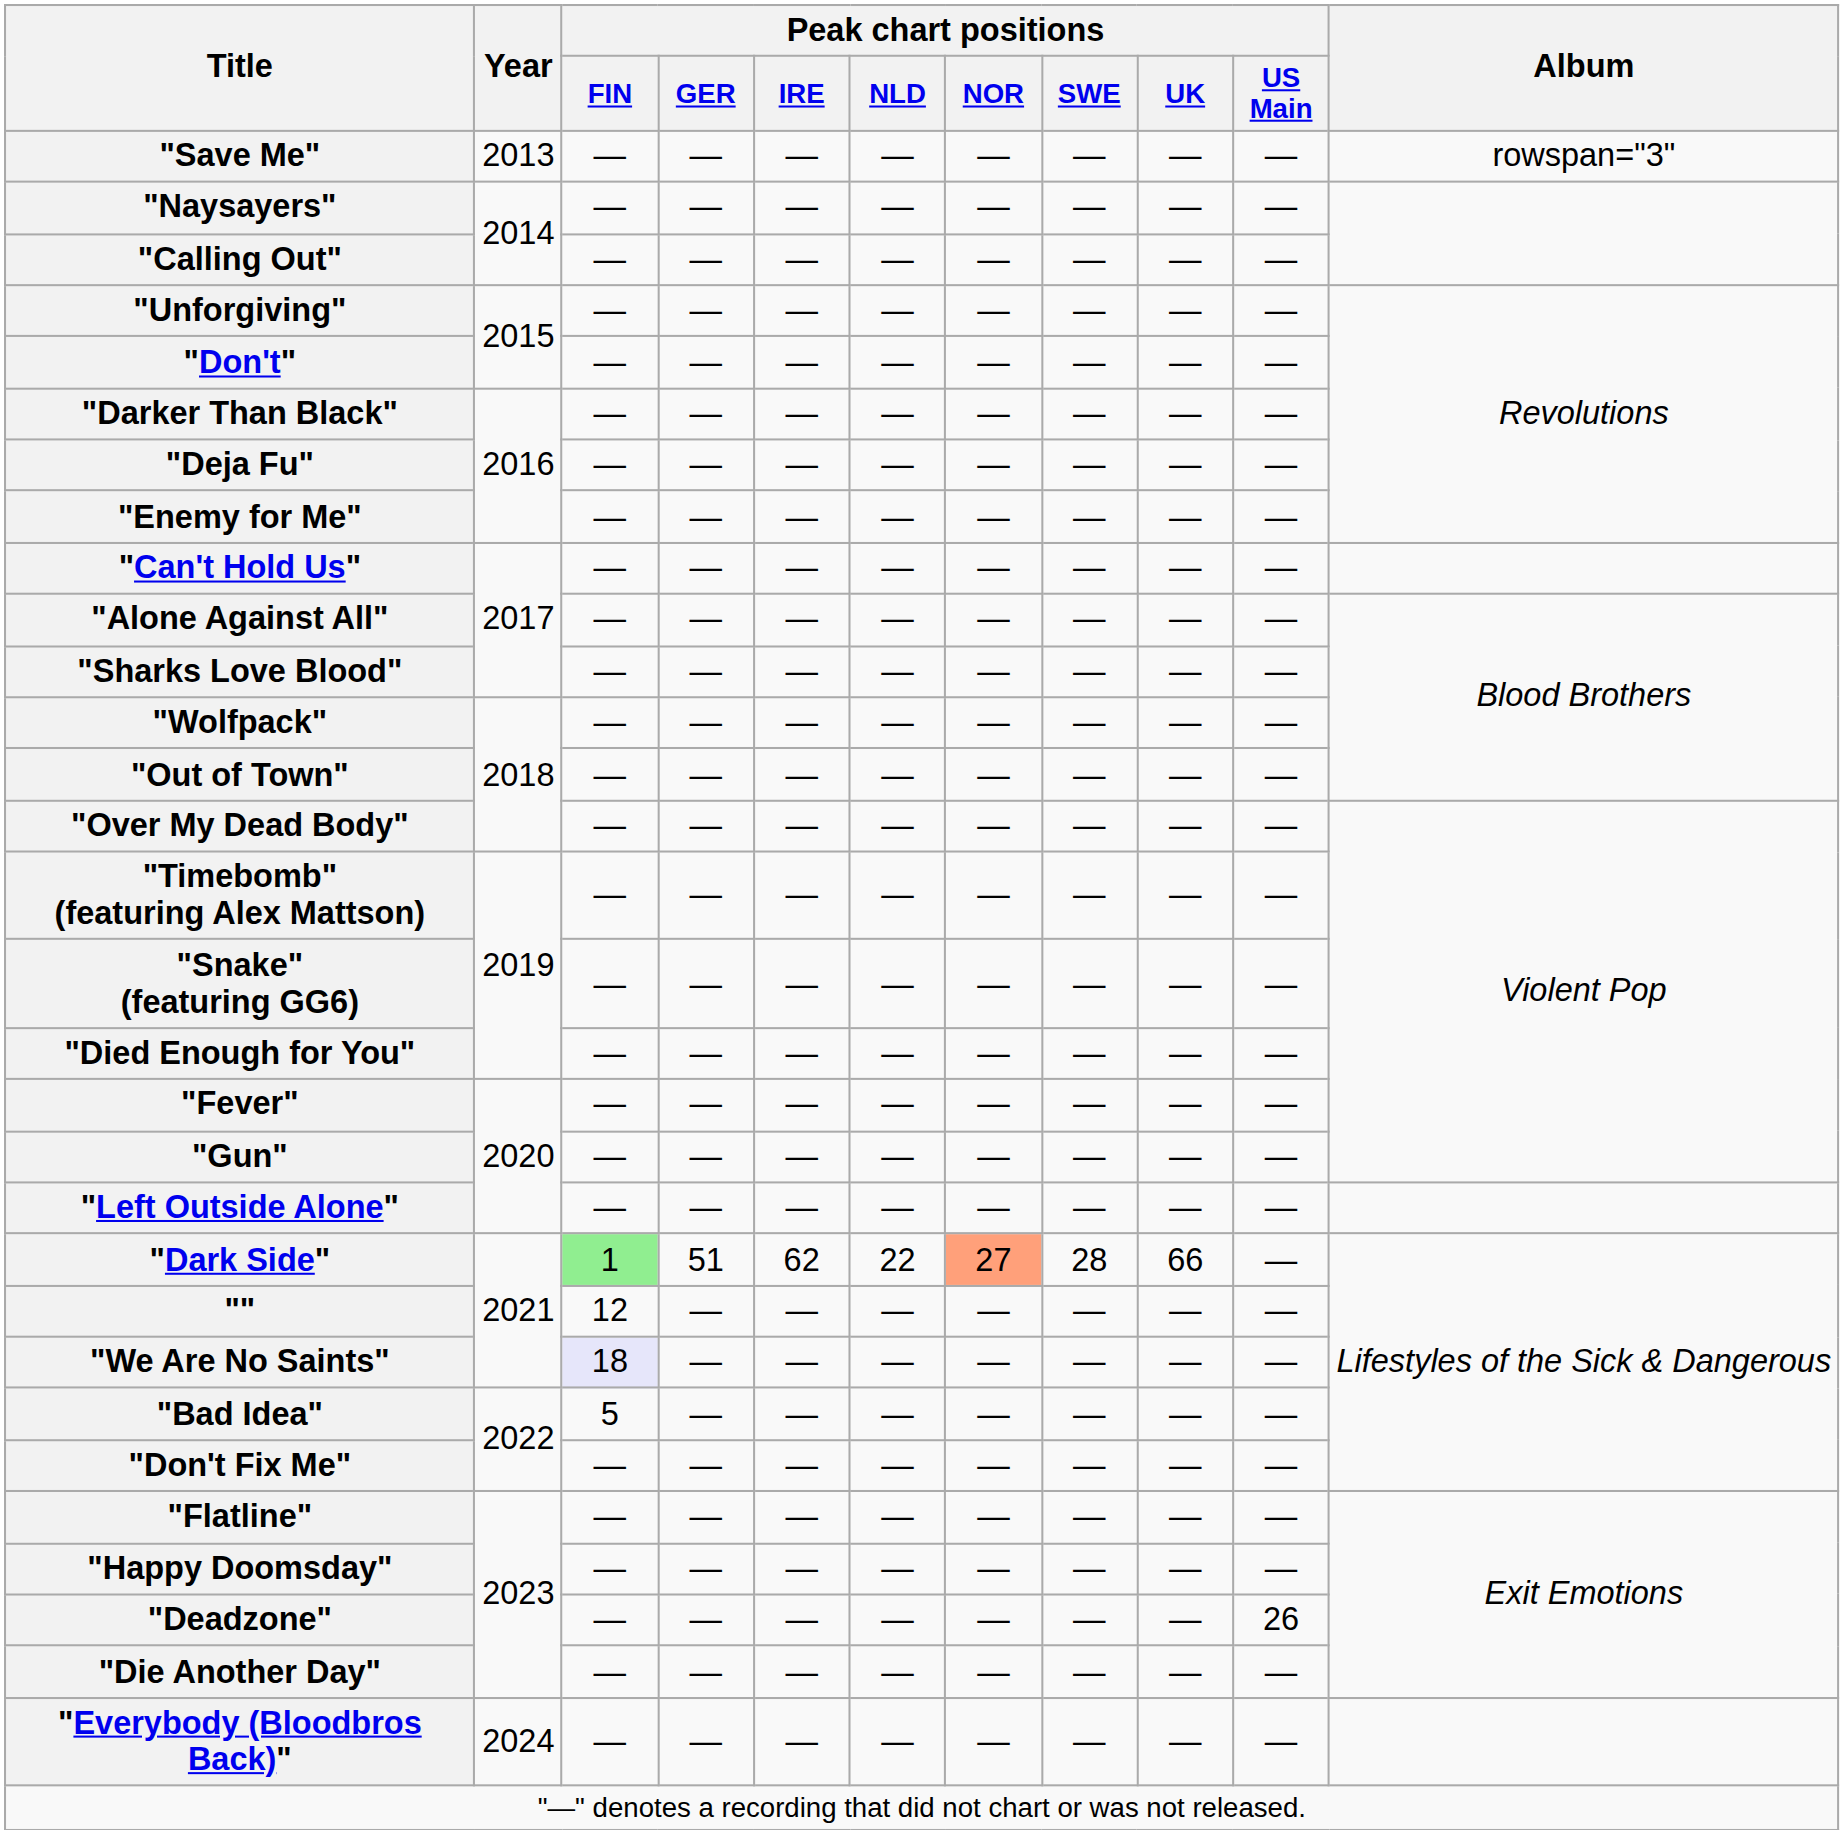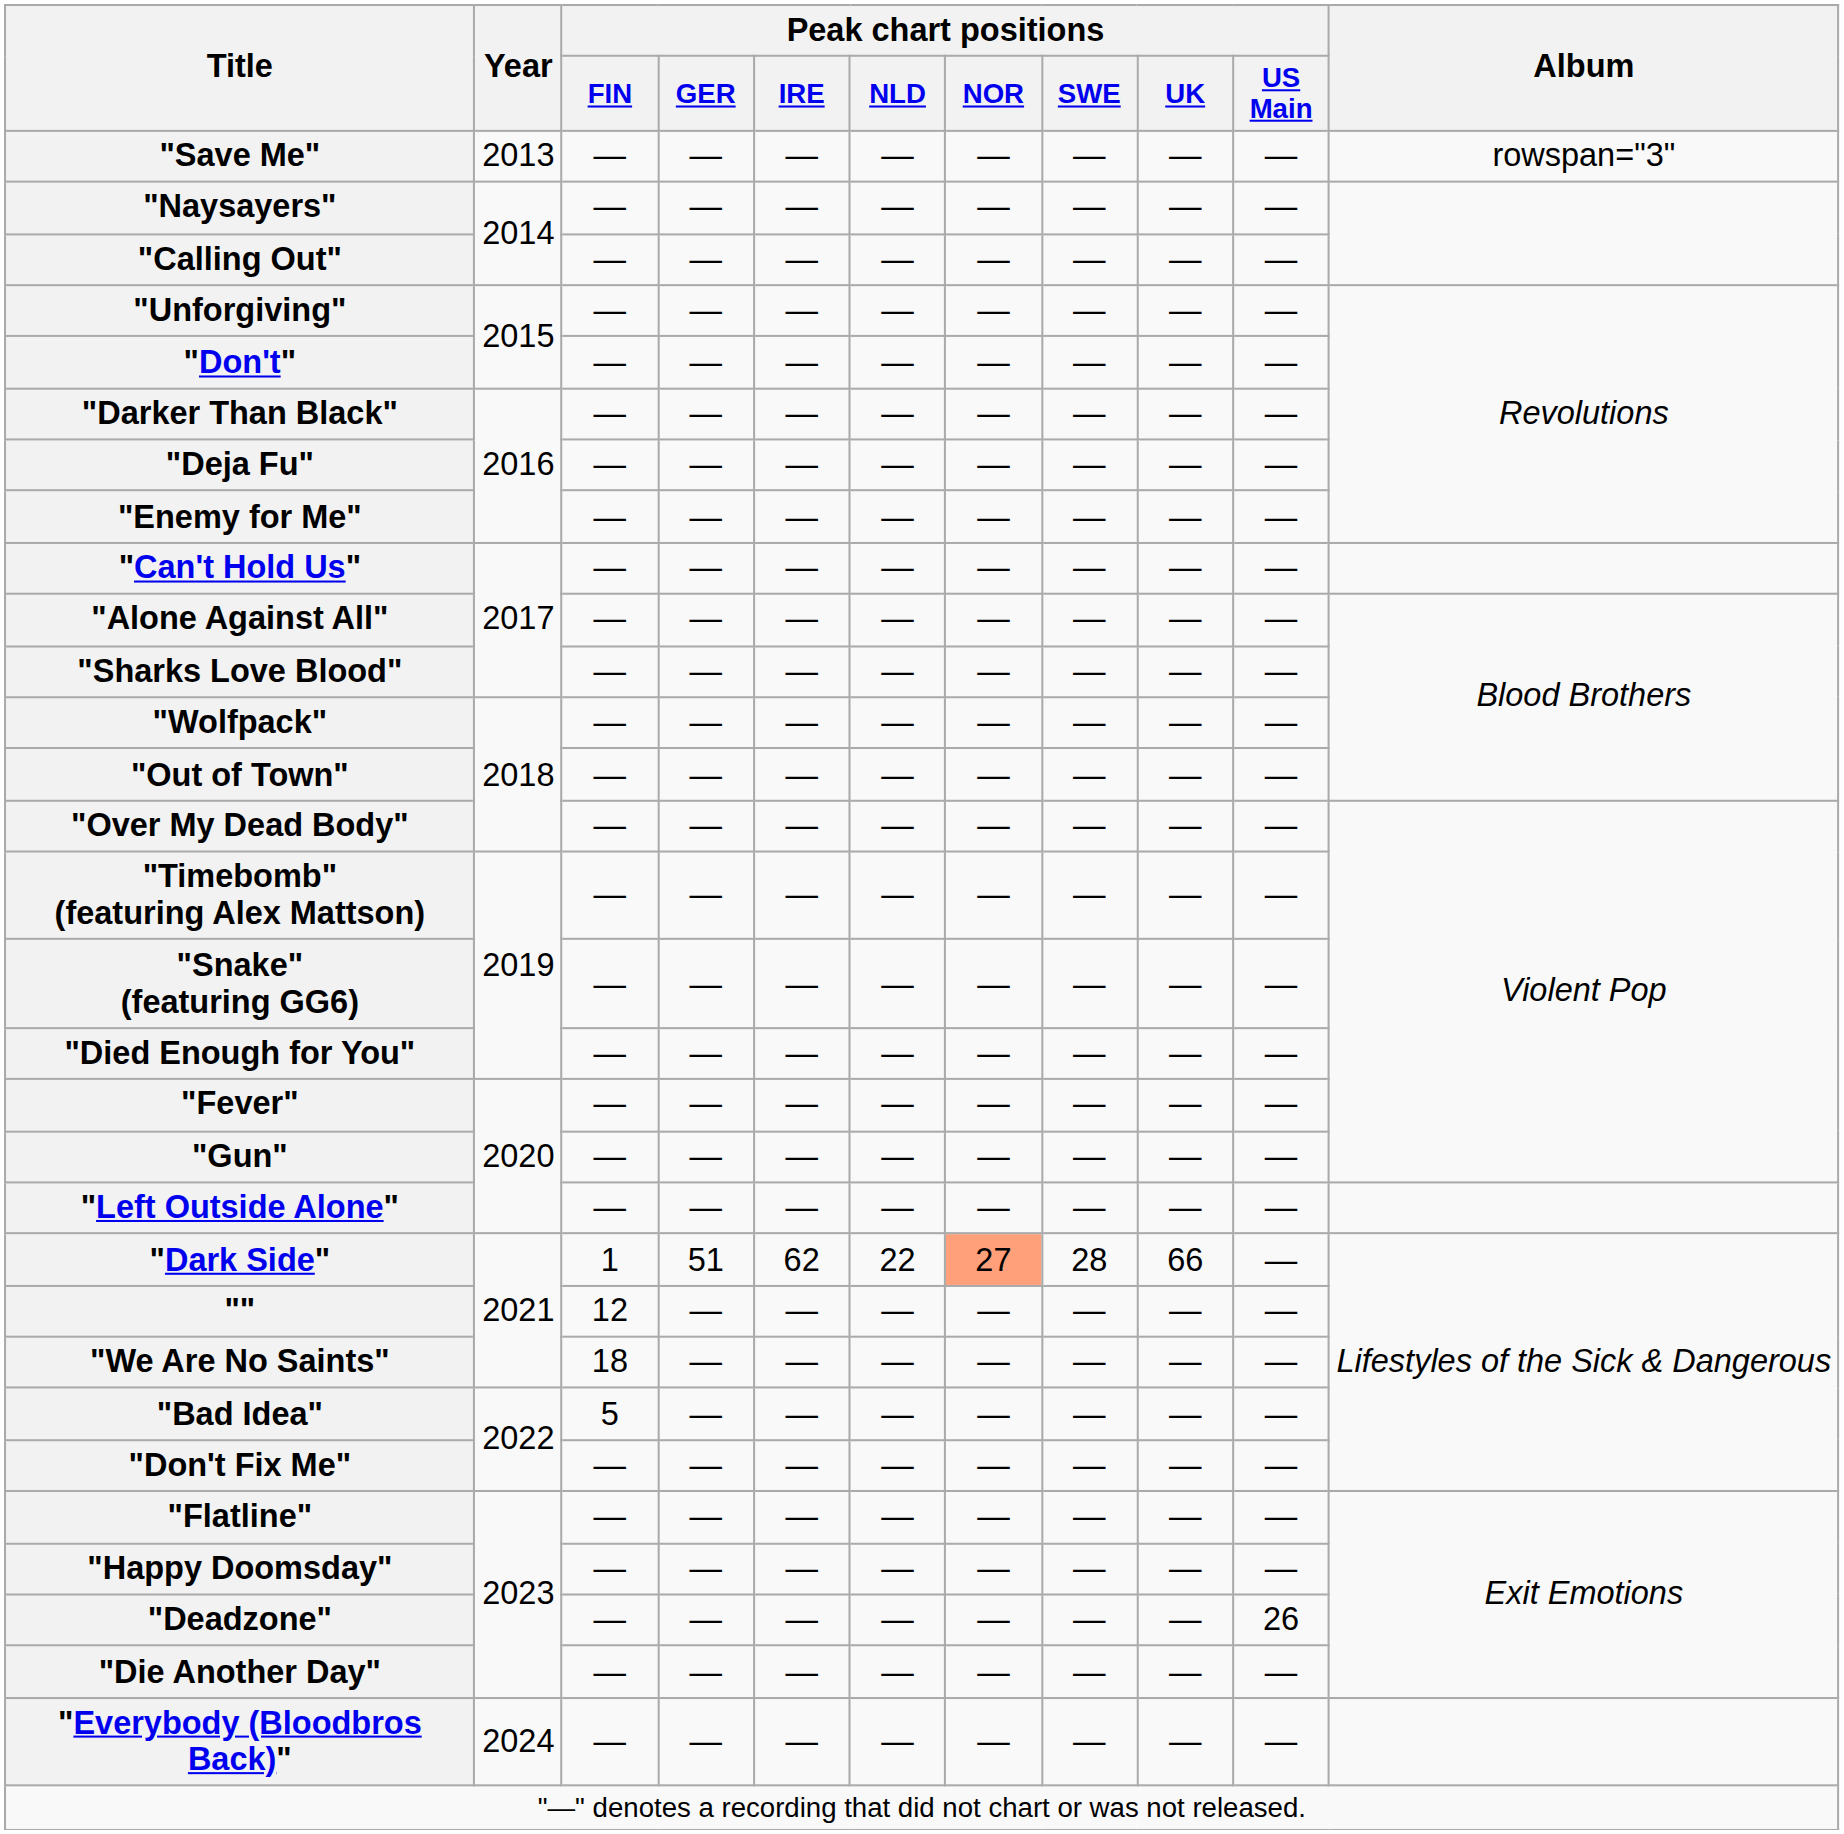(610, 1259) lightgreen background -> (610, 1259) no background
(610, 1362) lavender background -> (610, 1362) no background
